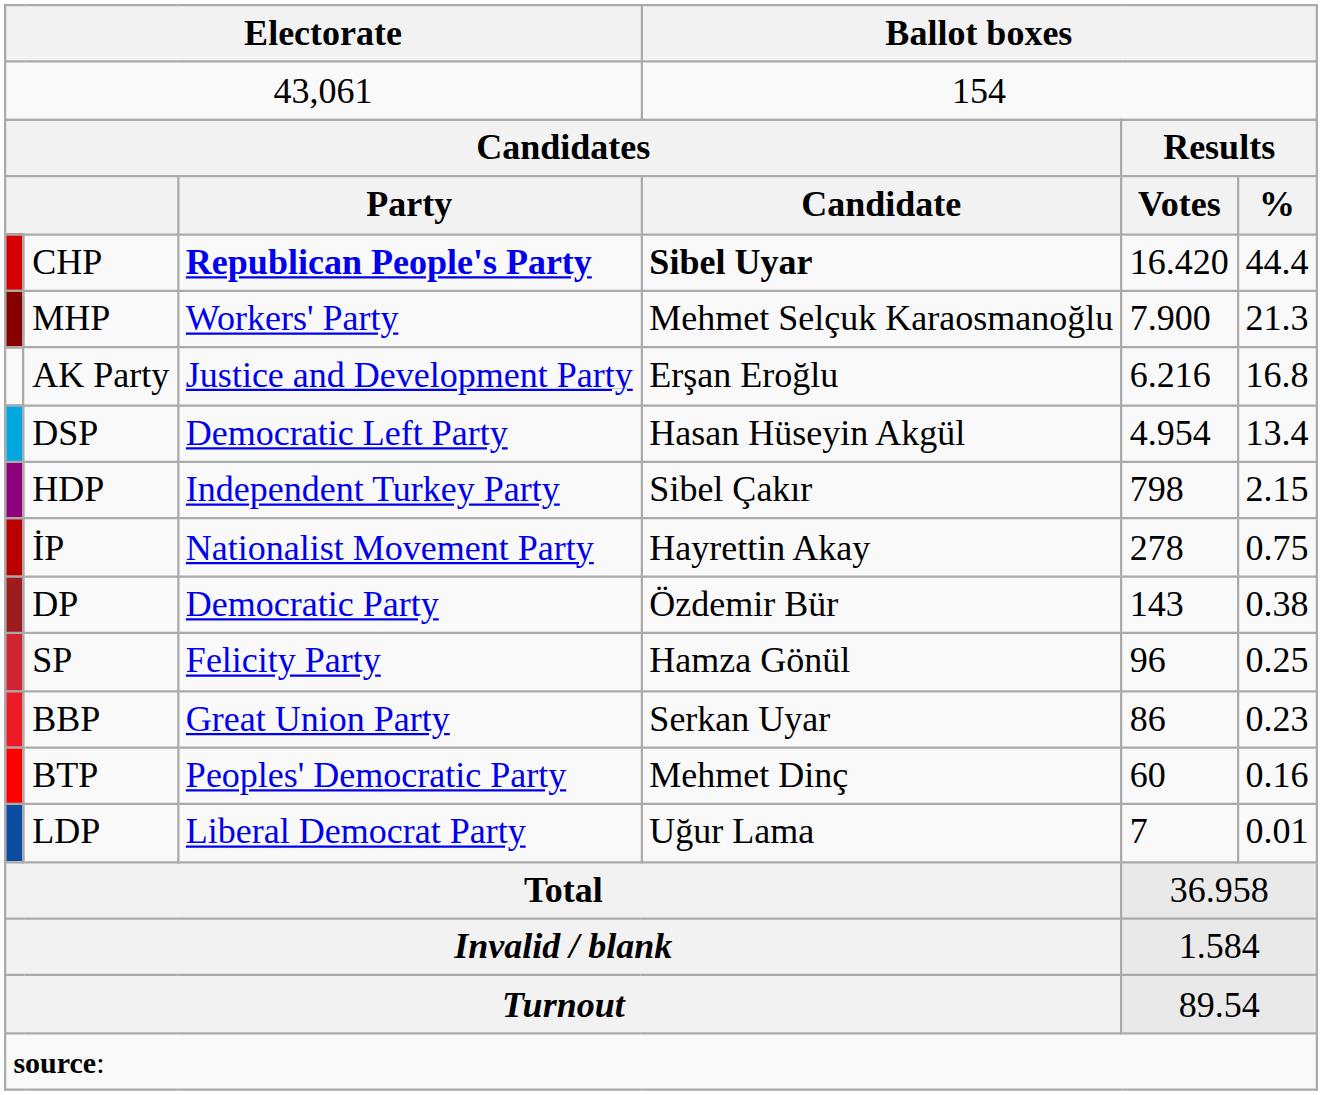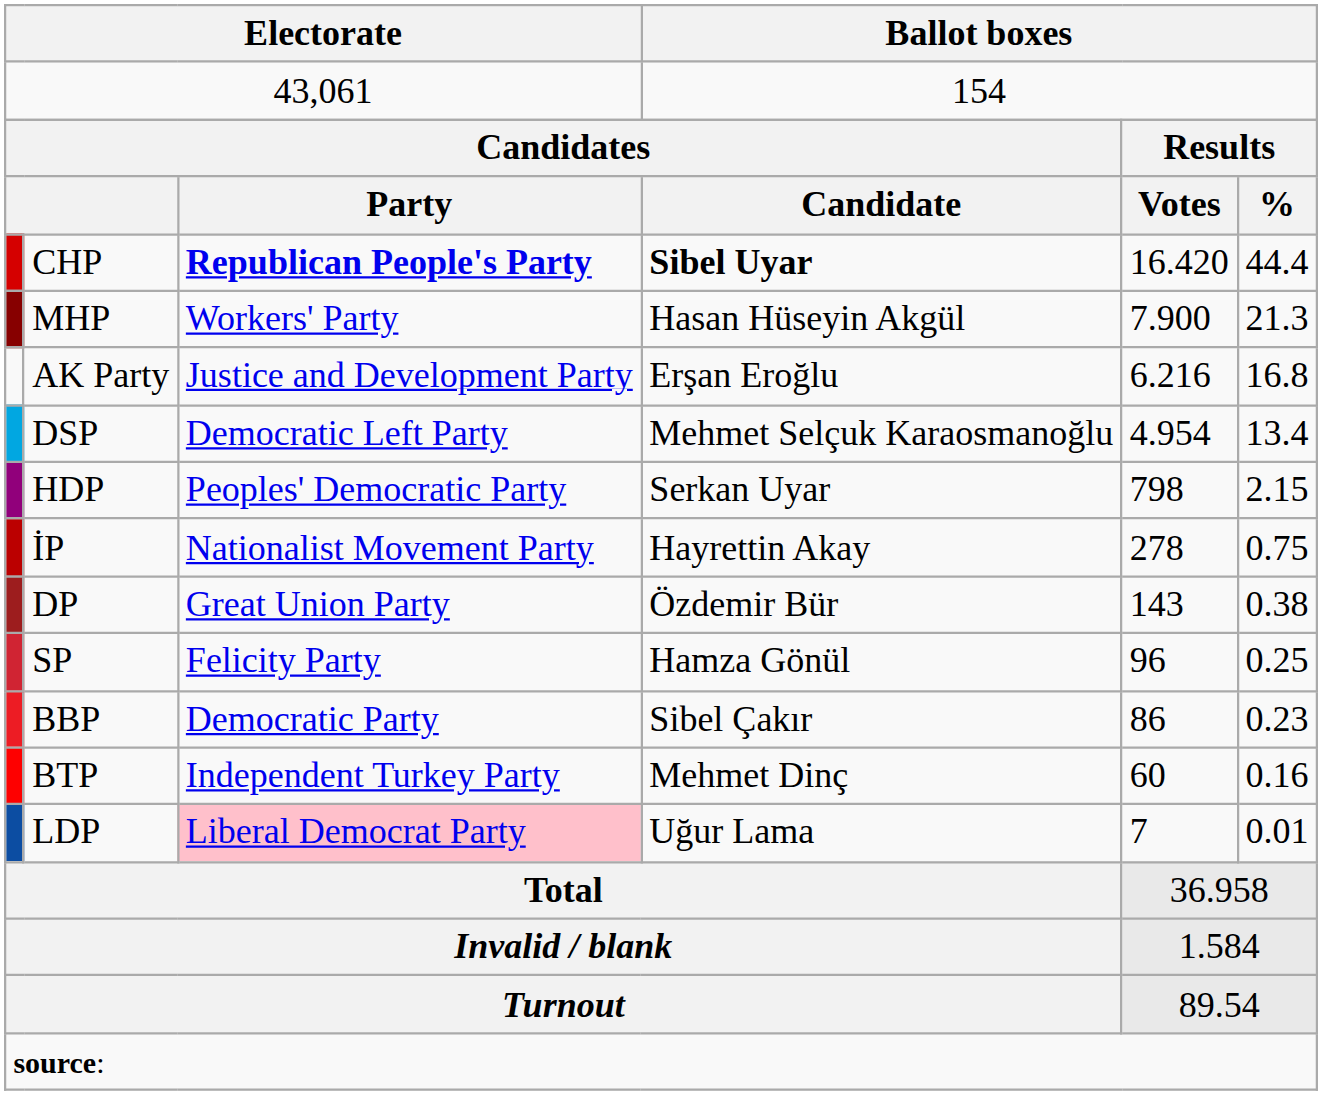(881, 318) Mehmet Selçuk Karaosmanoğlu -> (807, 318) Hasan Hüseyin Akgül
(807, 432) Hasan Hüseyin Akgül -> (881, 432) Mehmet Selçuk Karaosmanoğlu
(373, 489) Independent Turkey Party -> (376, 489) Peoples' Democratic Party
(731, 489) Sibel Çakır -> (740, 489) Serkan Uyar
(312, 603) Democratic Party -> (318, 603) Great Union Party
(318, 718) Great Union Party -> (312, 718) Democratic Party
(740, 718) Serkan Uyar -> (731, 718) Sibel Çakır
(376, 775) Peoples' Democratic Party -> (373, 775) Independent Turkey Party
(356, 832) no background -> (356, 832) pink background
